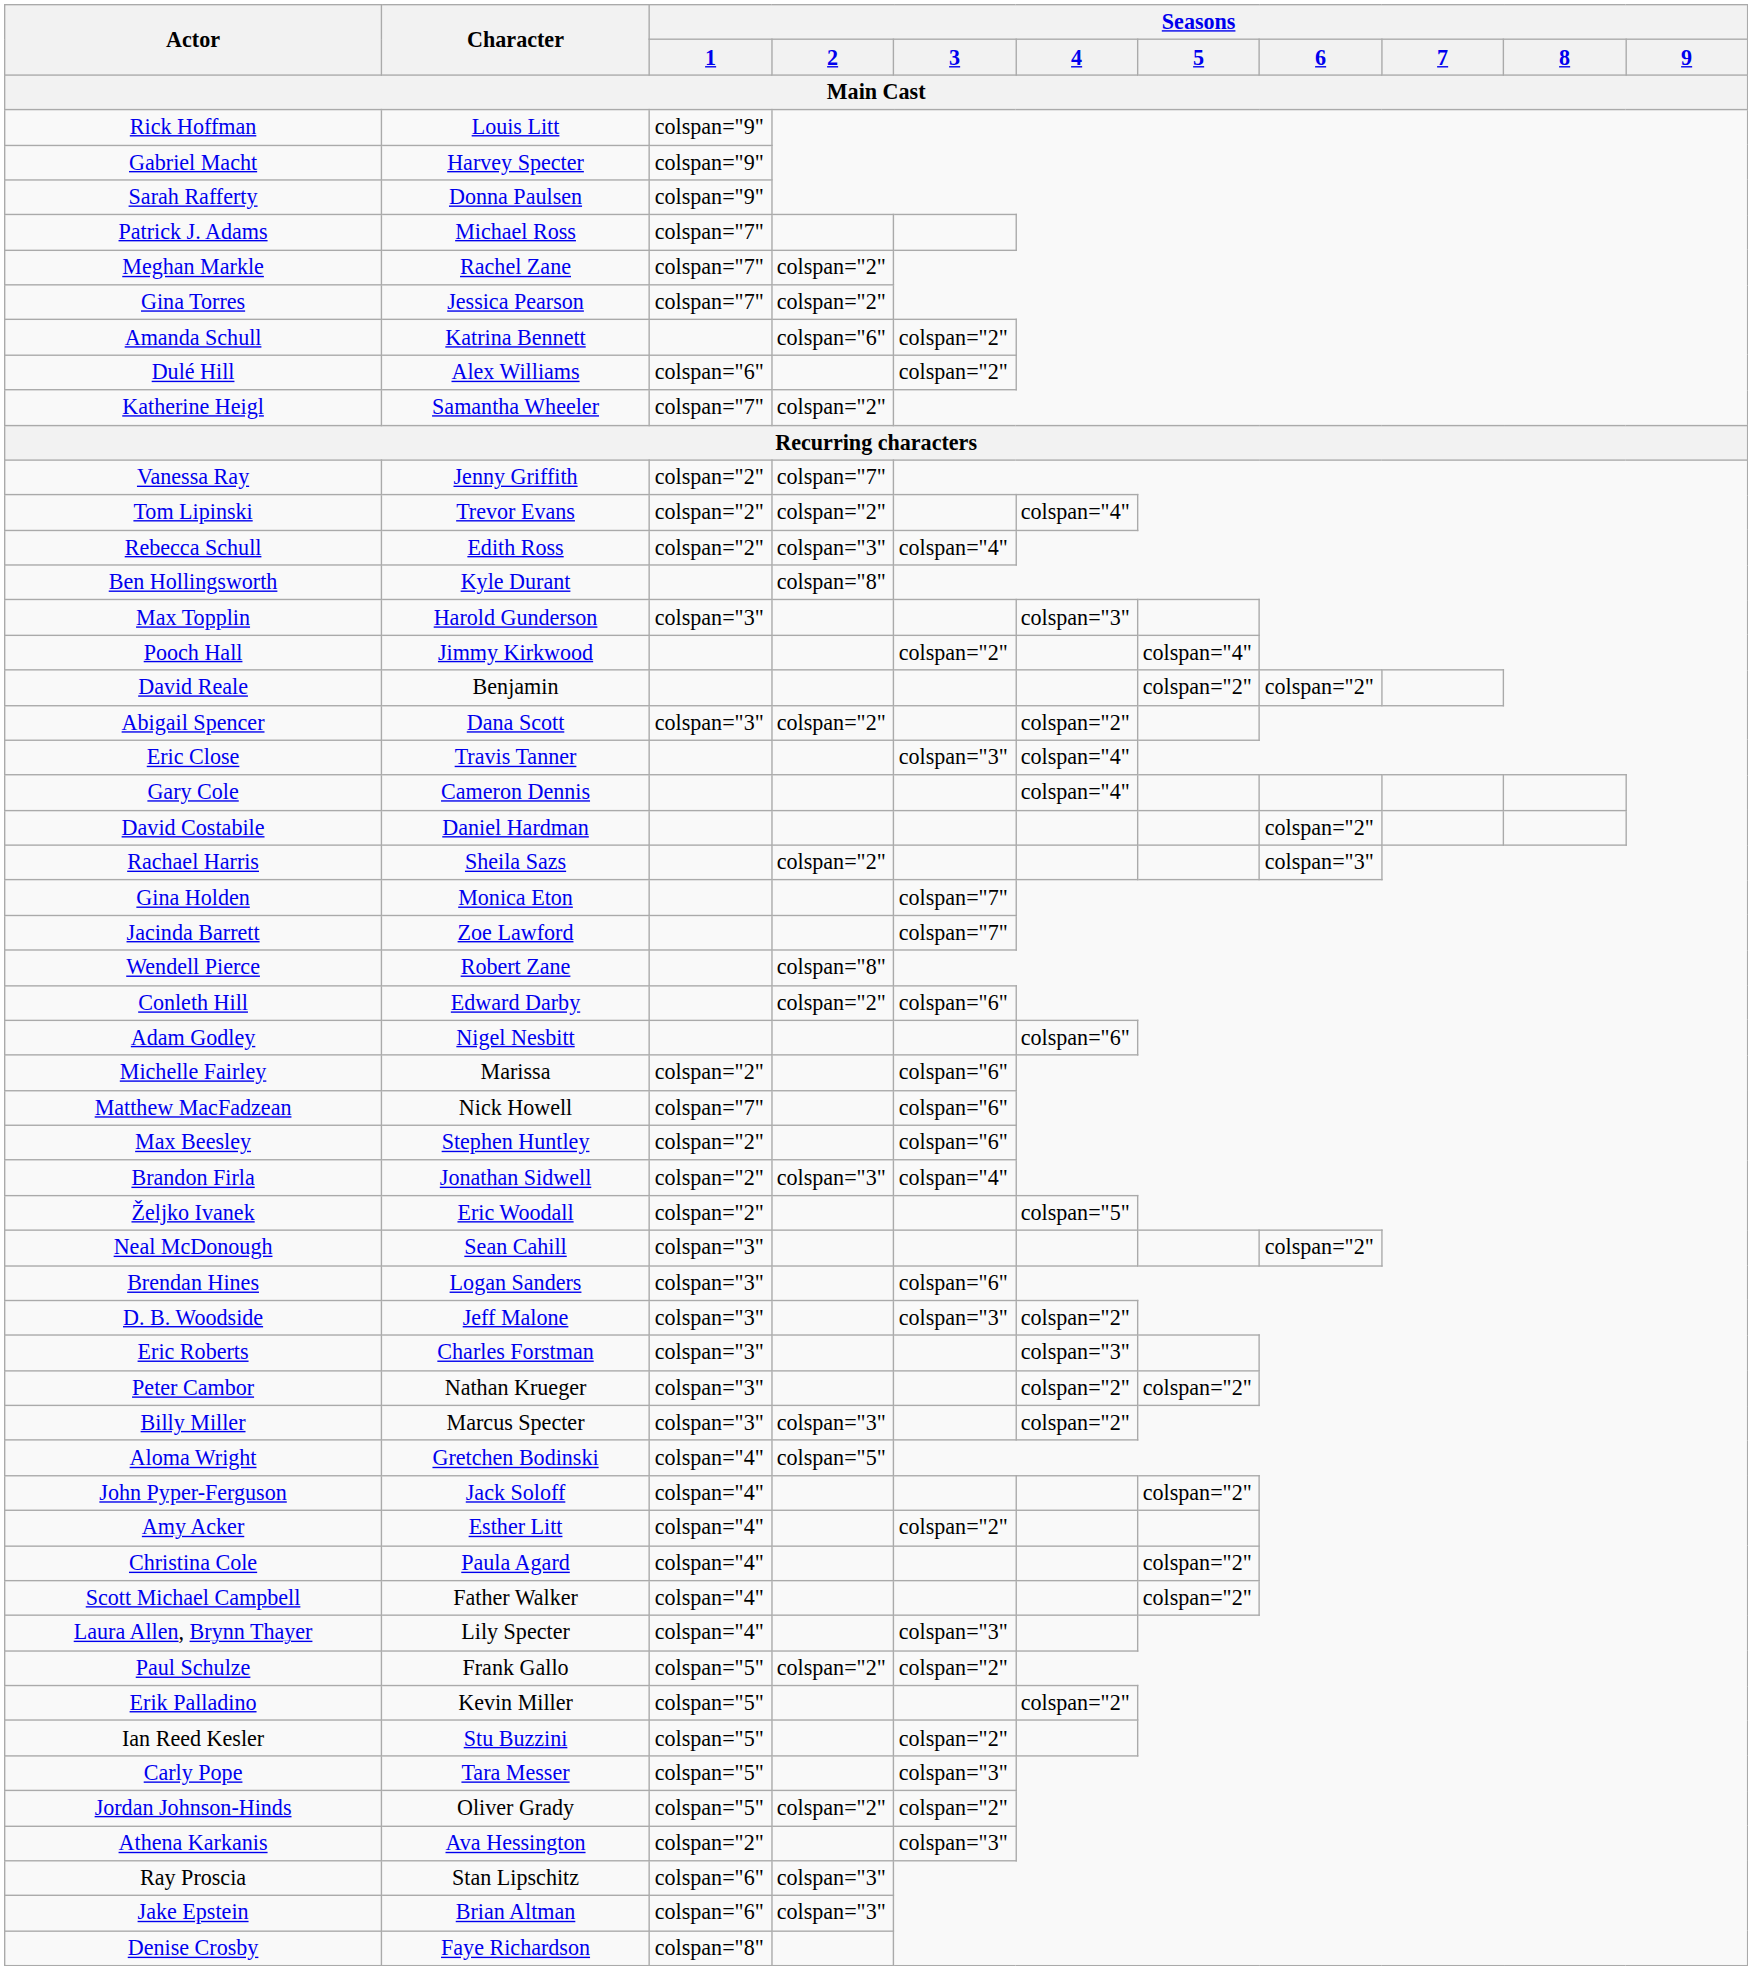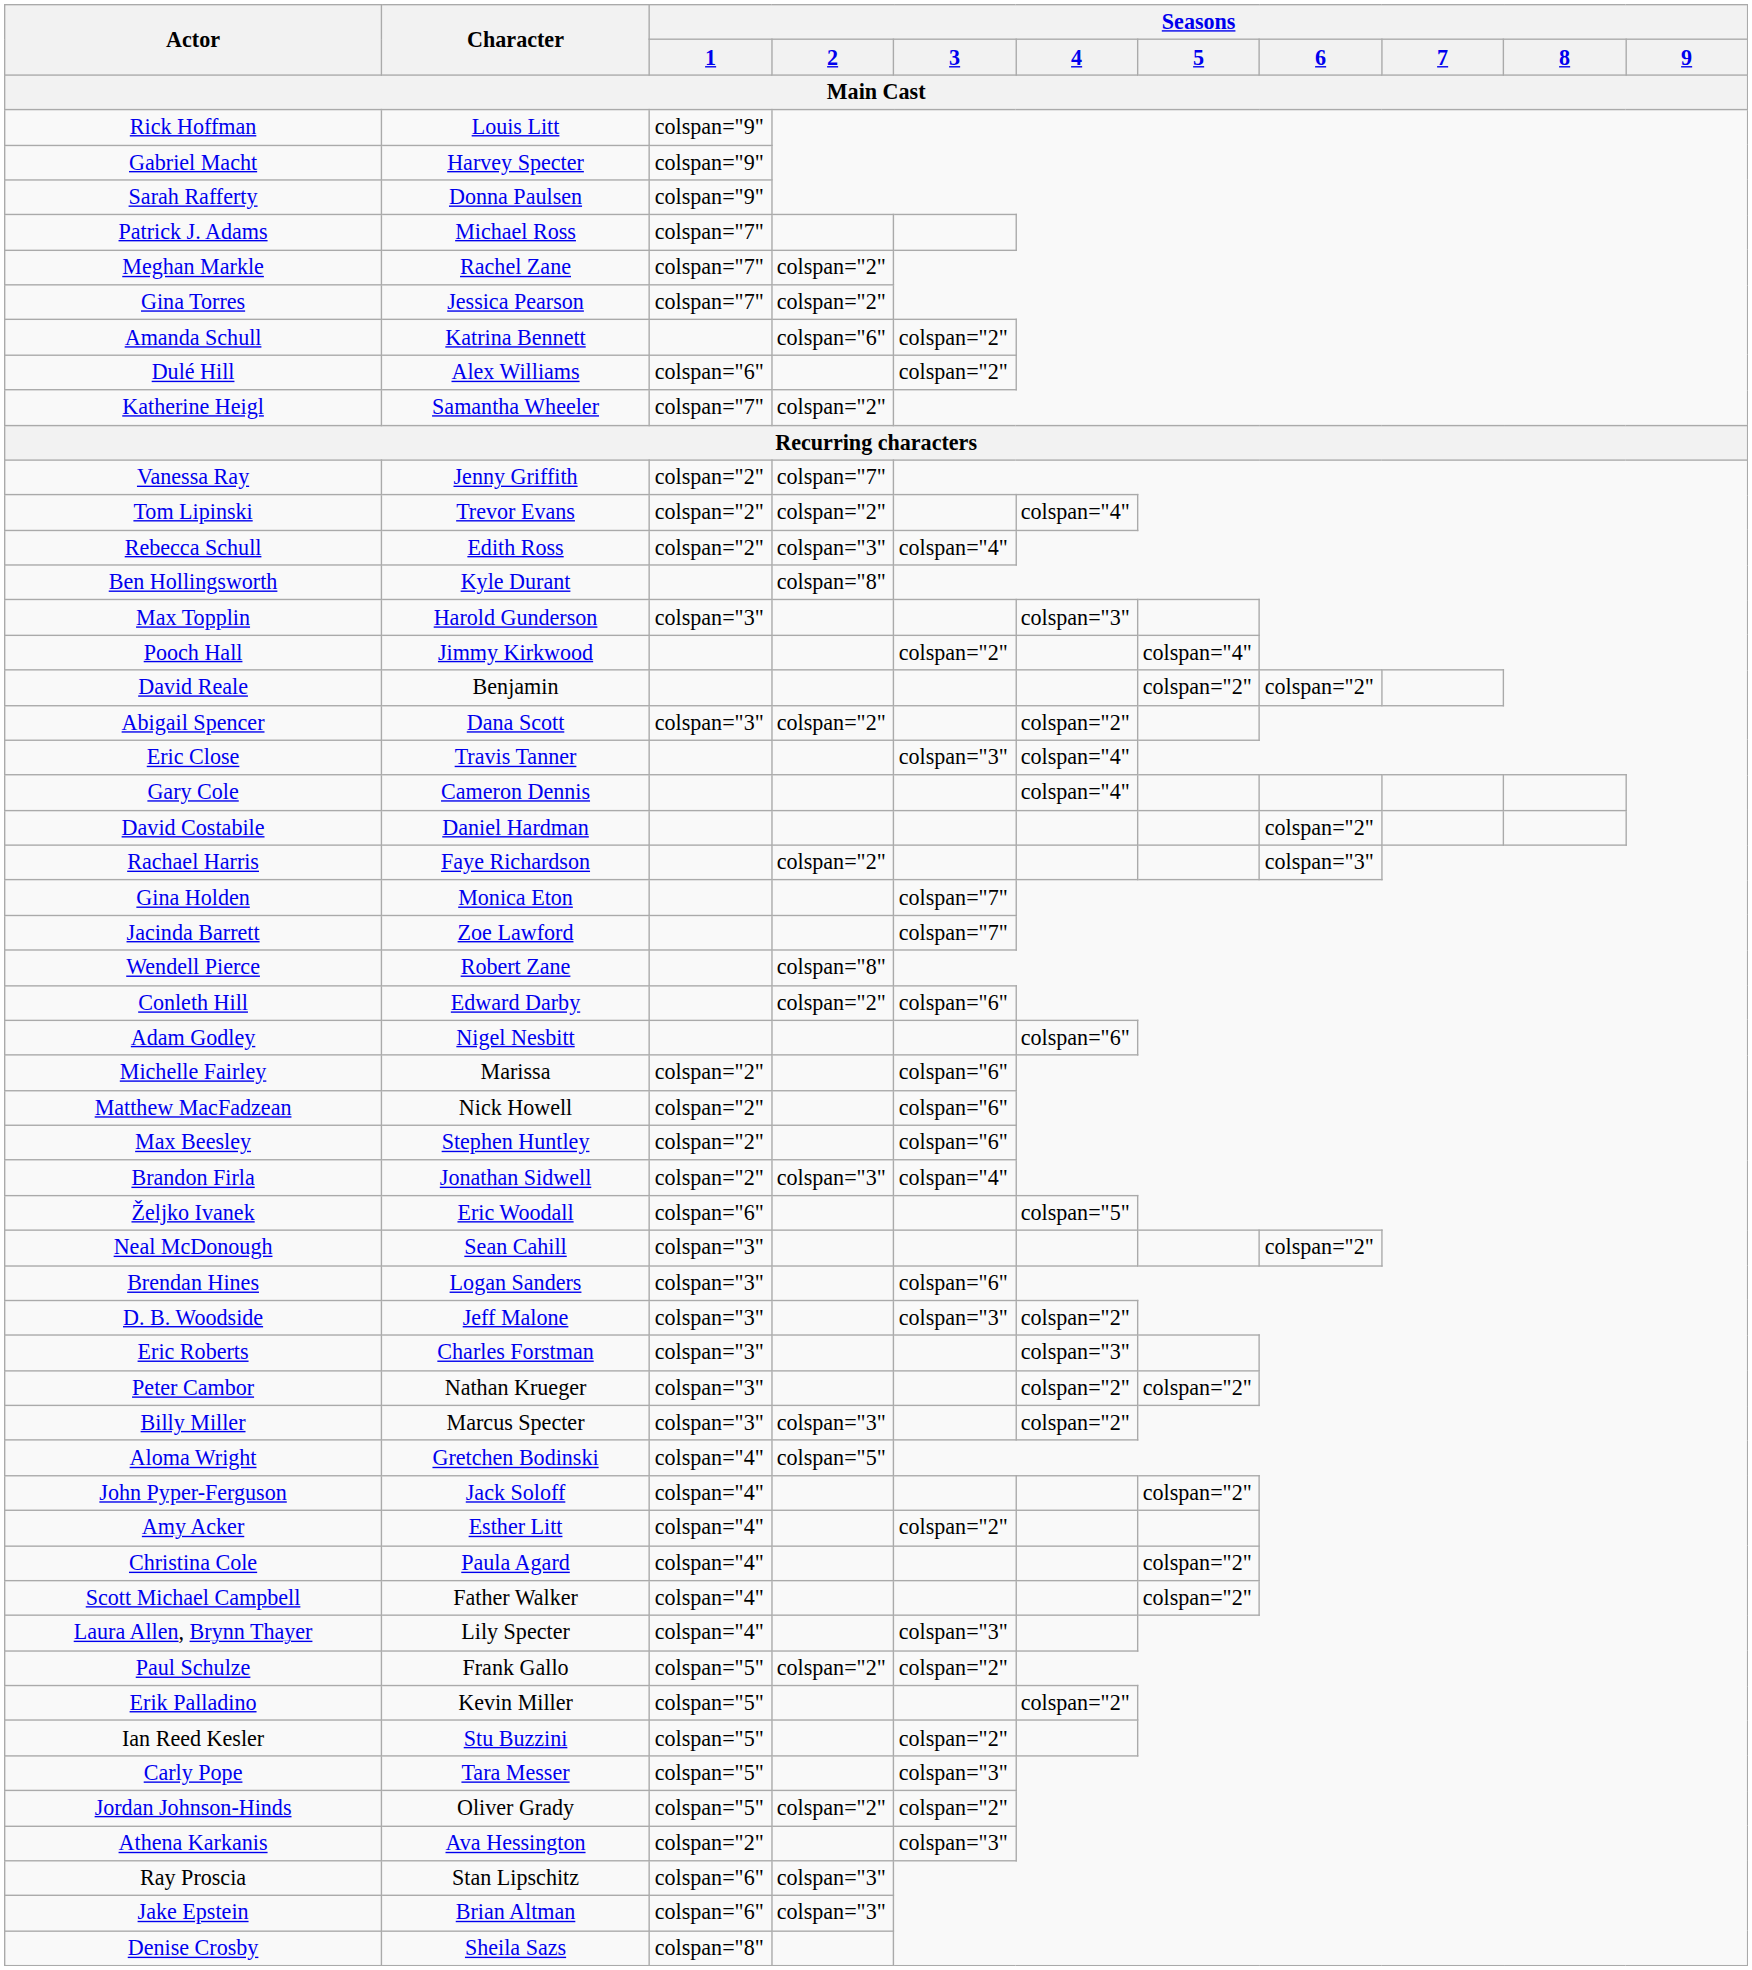(516, 862) Sheila Sazs -> (516, 862) Faye Richardson
(709, 1107) colspan="7" -> (709, 1107) colspan="2"
(709, 1212) colspan="2" -> (709, 1212) colspan="6"
(516, 1947) Faye Richardson -> (516, 1947) Sheila Sazs
